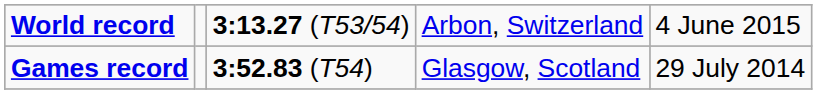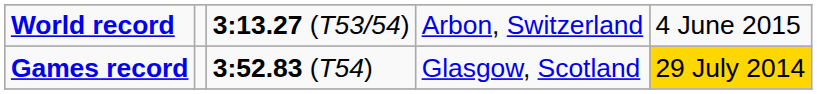(730, 67) no background -> (730, 67) gold background
